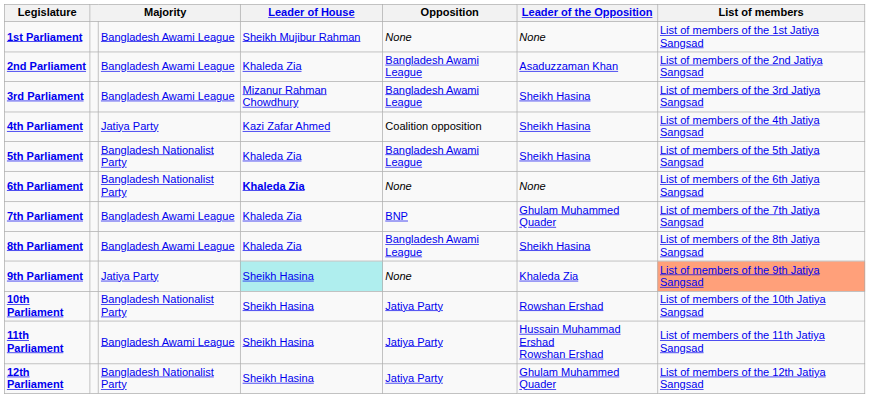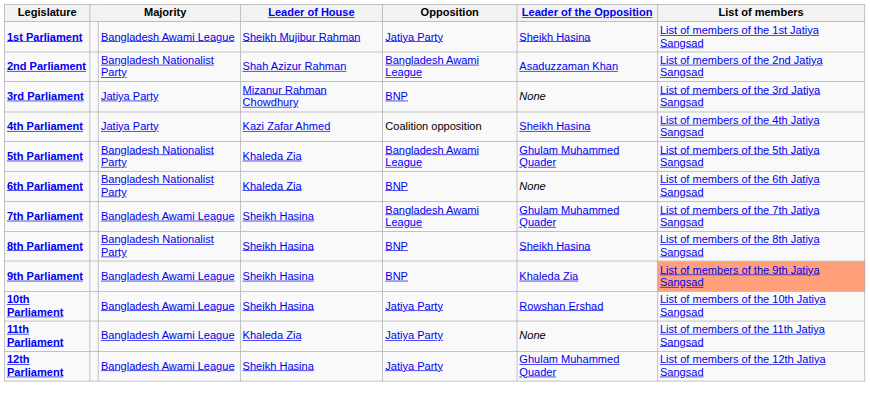(398, 36) None -> (414, 36) Jatiya Party
(533, 36) None -> (555, 36) Sheikh Hasina
(168, 66) Bangladesh Awami League -> (157, 66) Bangladesh Nationalist Party
(272, 66) Khaleda Zia -> (294, 66) Shah Azizur Rahman
(168, 96) Bangladesh Awami League -> (130, 96) Jatiya Party
(432, 96) Bangladesh Awami League -> (397, 96) BNP
(555, 96) Sheikh Hasina -> (533, 96) None
(555, 156) Sheikh Hasina -> (569, 156) Ghulam Muhammed Quader
(274, 186) bold -> (272, 186) normal
(398, 186) None -> (397, 186) BNP
(272, 216) Khaleda Zia -> (278, 216) Sheikh Hasina
(397, 216) BNP -> (432, 216) Bangladesh Awami League
(168, 246) Bangladesh Awami League -> (157, 246) Bangladesh Nationalist Party
(272, 246) Khaleda Zia -> (278, 246) Sheikh Hasina
(432, 246) Bangladesh Awami League -> (397, 246) BNP
(130, 276) Jatiya Party -> (168, 276) Bangladesh Awami League
(278, 276) paleturquoise background -> (278, 276) no background
(398, 276) None -> (397, 276) BNP
(157, 306) Bangladesh Nationalist Party -> (168, 306) Bangladesh Awami League
(278, 342) Sheikh Hasina -> (272, 336) Khaleda Zia
(570, 342) Hussain Muhammad Ershad Rowshan Ershad -> (533, 336) None
(157, 378) Bangladesh Nationalist Party -> (168, 366) Bangladesh Awami League
